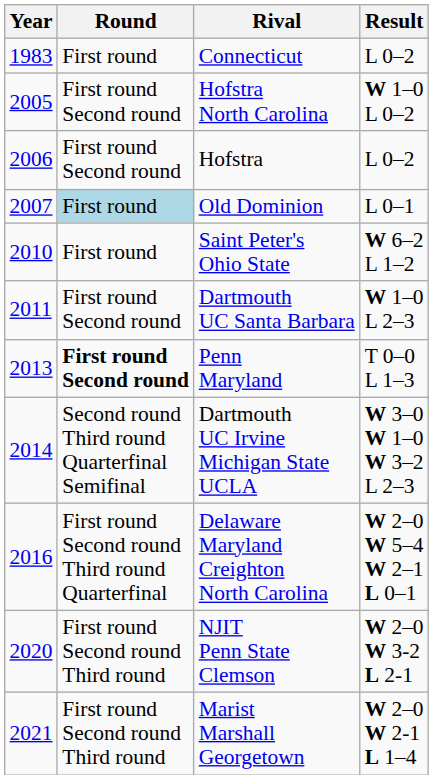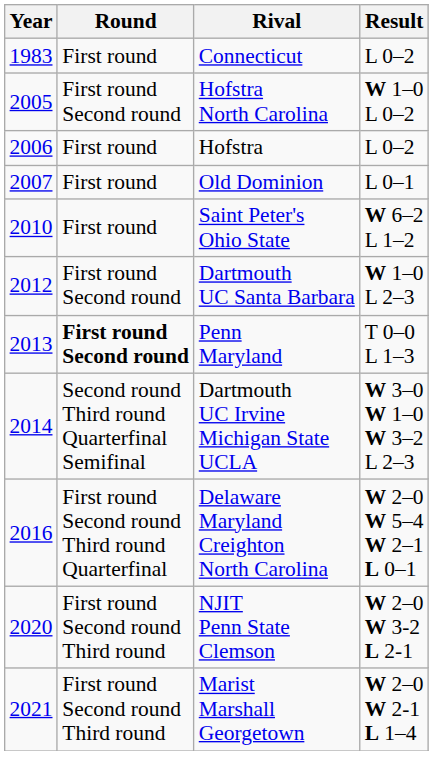(122, 159) First round Second round -> (110, 147) First round
(110, 205) lightblue background -> (110, 181) no background
(31, 309) 2011 -> (31, 285) 2012
